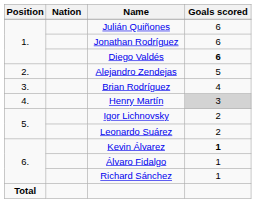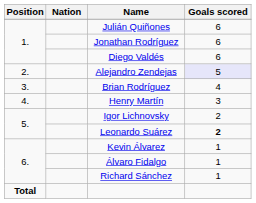(218, 57) bold -> (218, 57) normal
(218, 72) no background -> (218, 72) lavender background
(218, 101) lightgrey background -> (218, 101) no background
(218, 131) normal -> (218, 131) bold
(218, 146) bold -> (218, 146) normal
